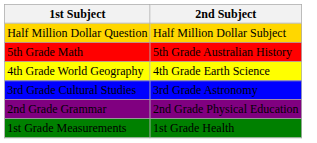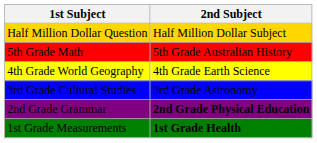(226, 109) normal -> (231, 109) bold
(194, 128) normal -> (197, 128) bold
